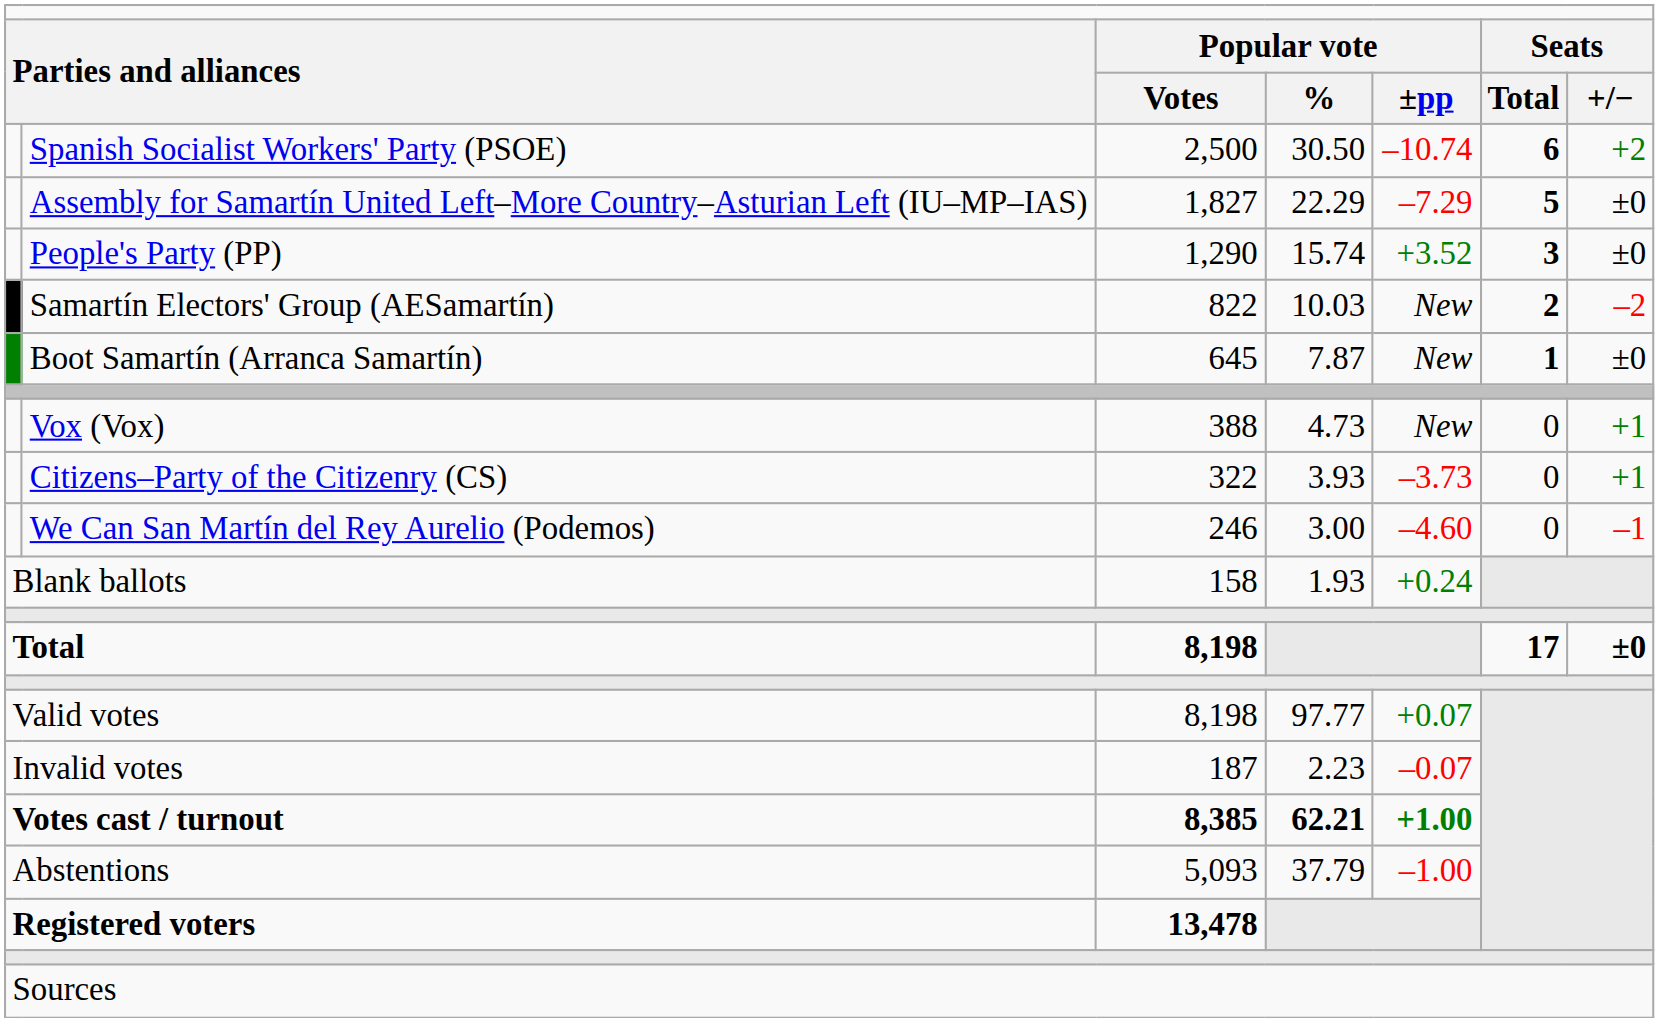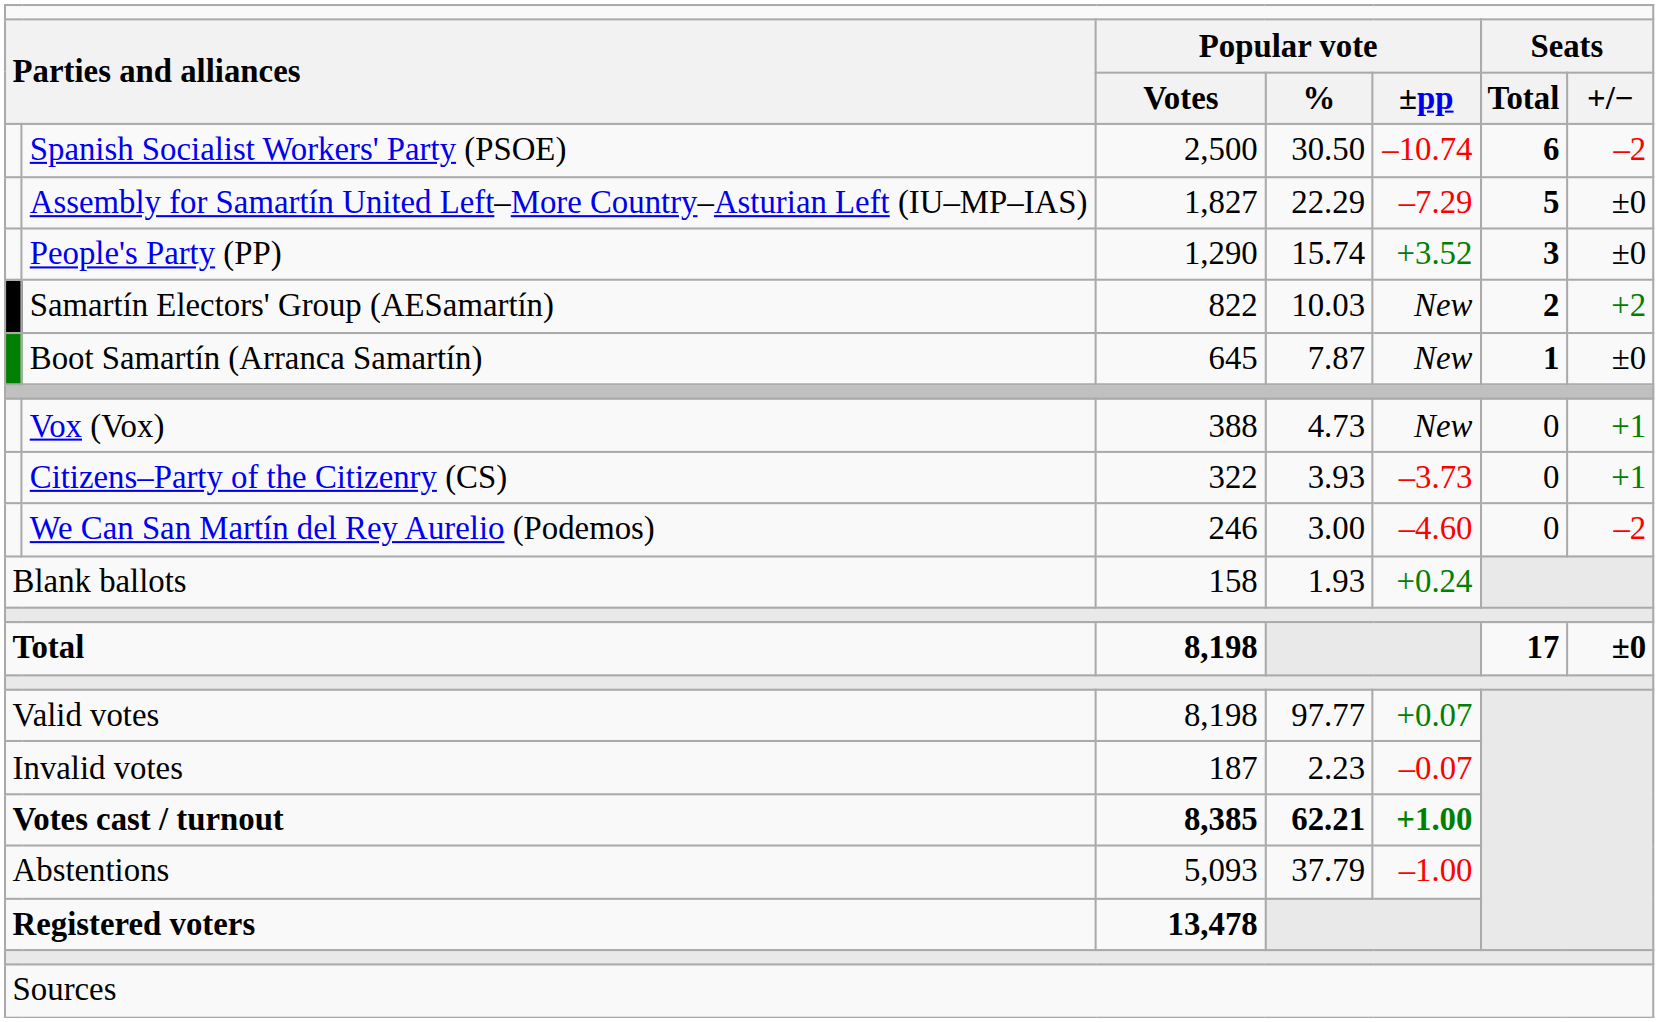(1629, 149) +2 -> (1630, 149) –2
(1630, 305) –2 -> (1629, 305) +2
(1630, 528) –1 -> (1630, 528) –2
